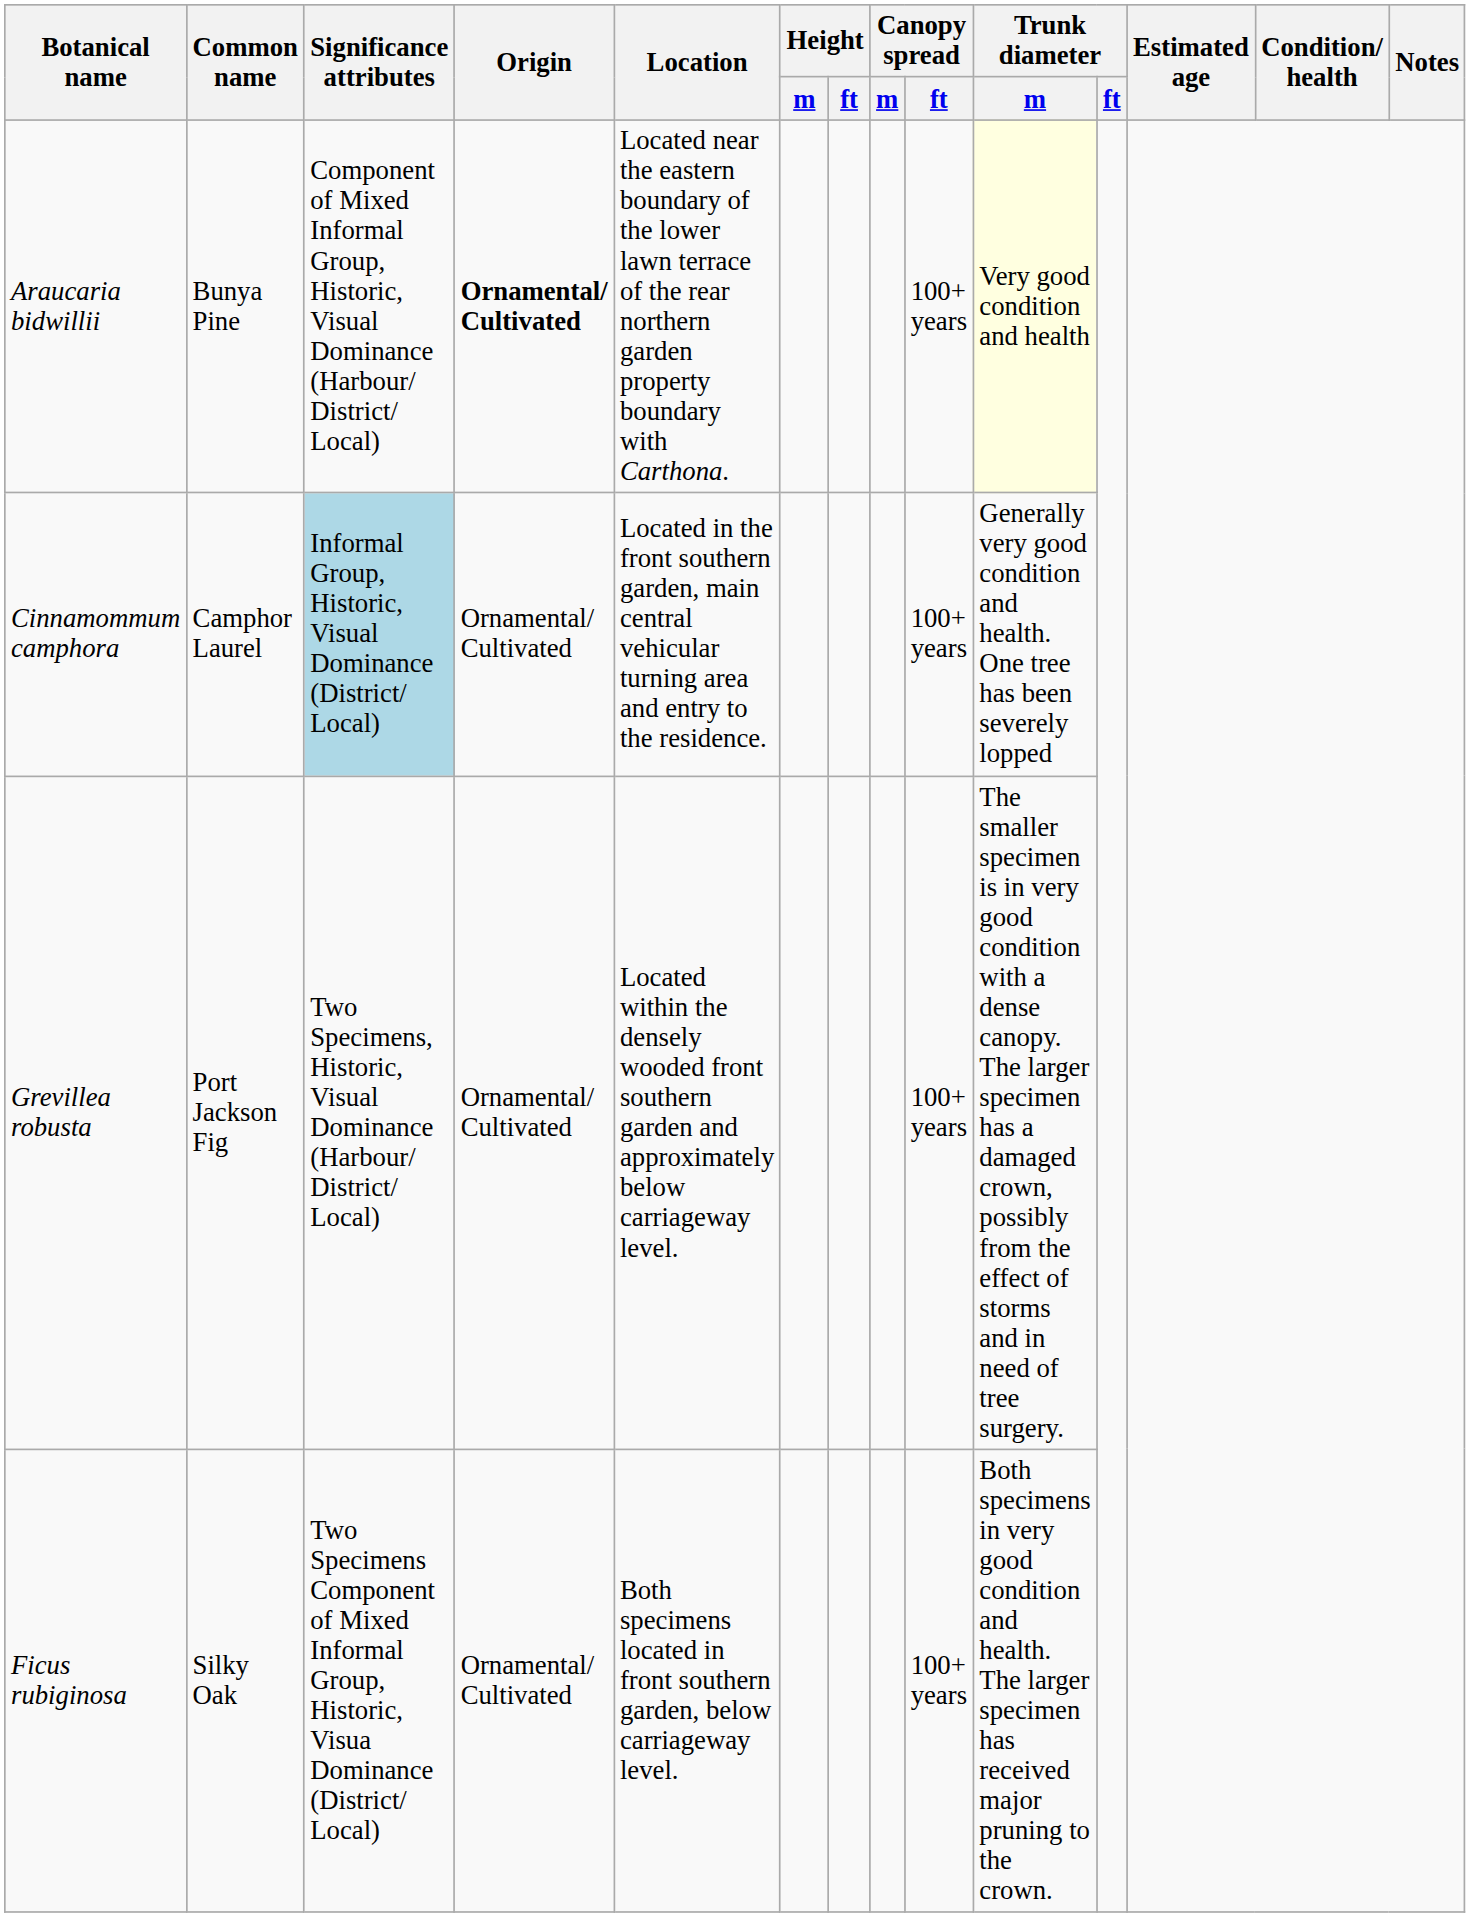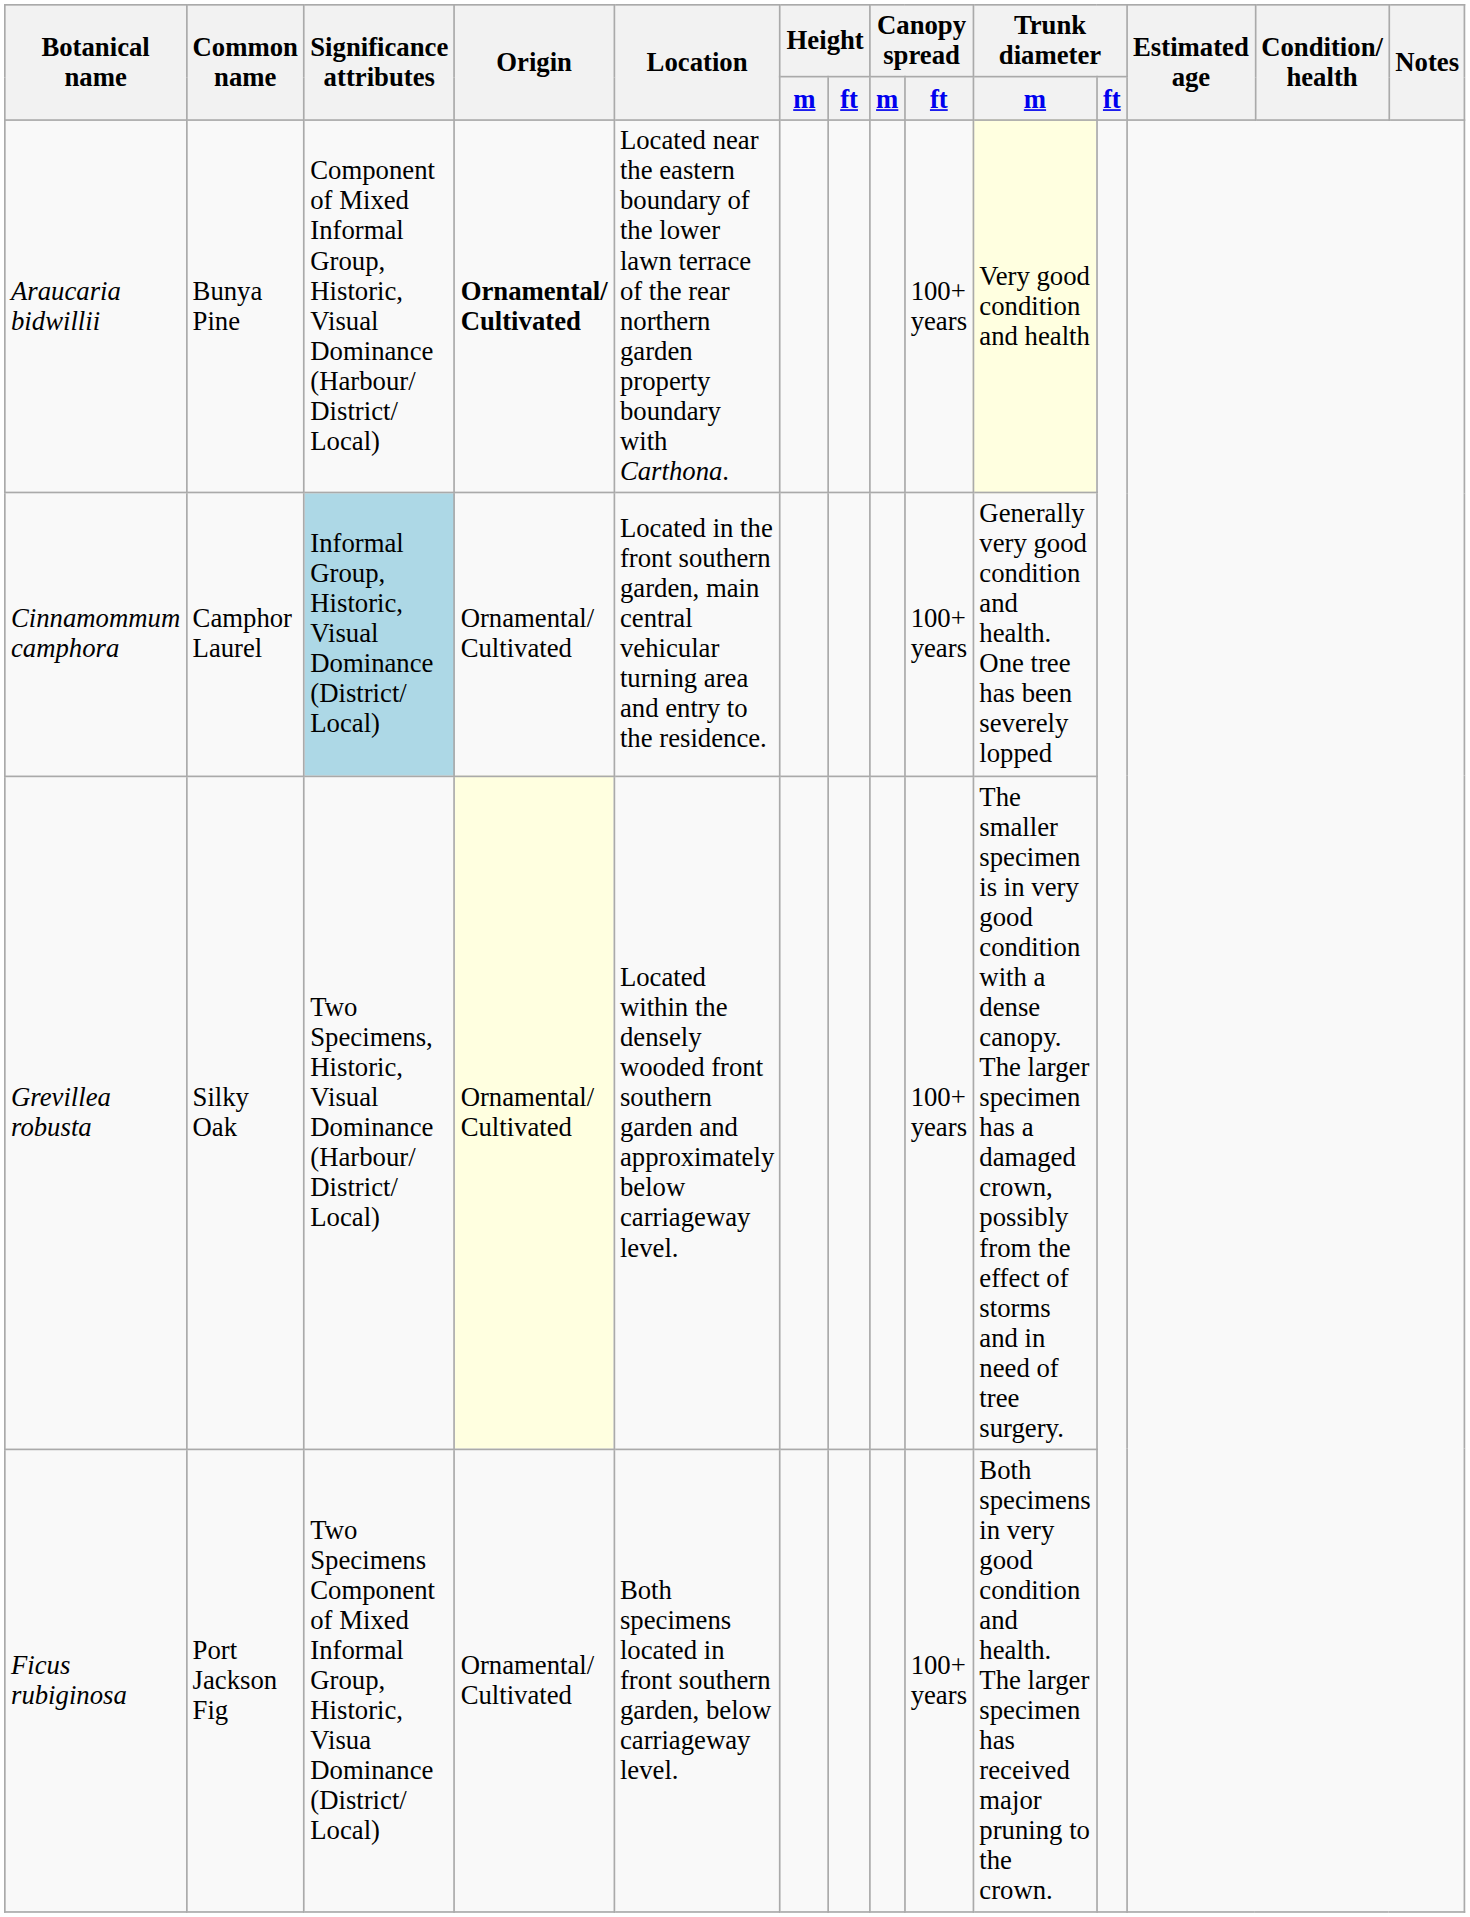(235, 1112) Port Jackson Fig -> (221, 1112) Silky Oak
(527, 1112) no background -> (527, 1112) lightyellow background
(221, 1680) Silky Oak -> (235, 1680) Port Jackson Fig
